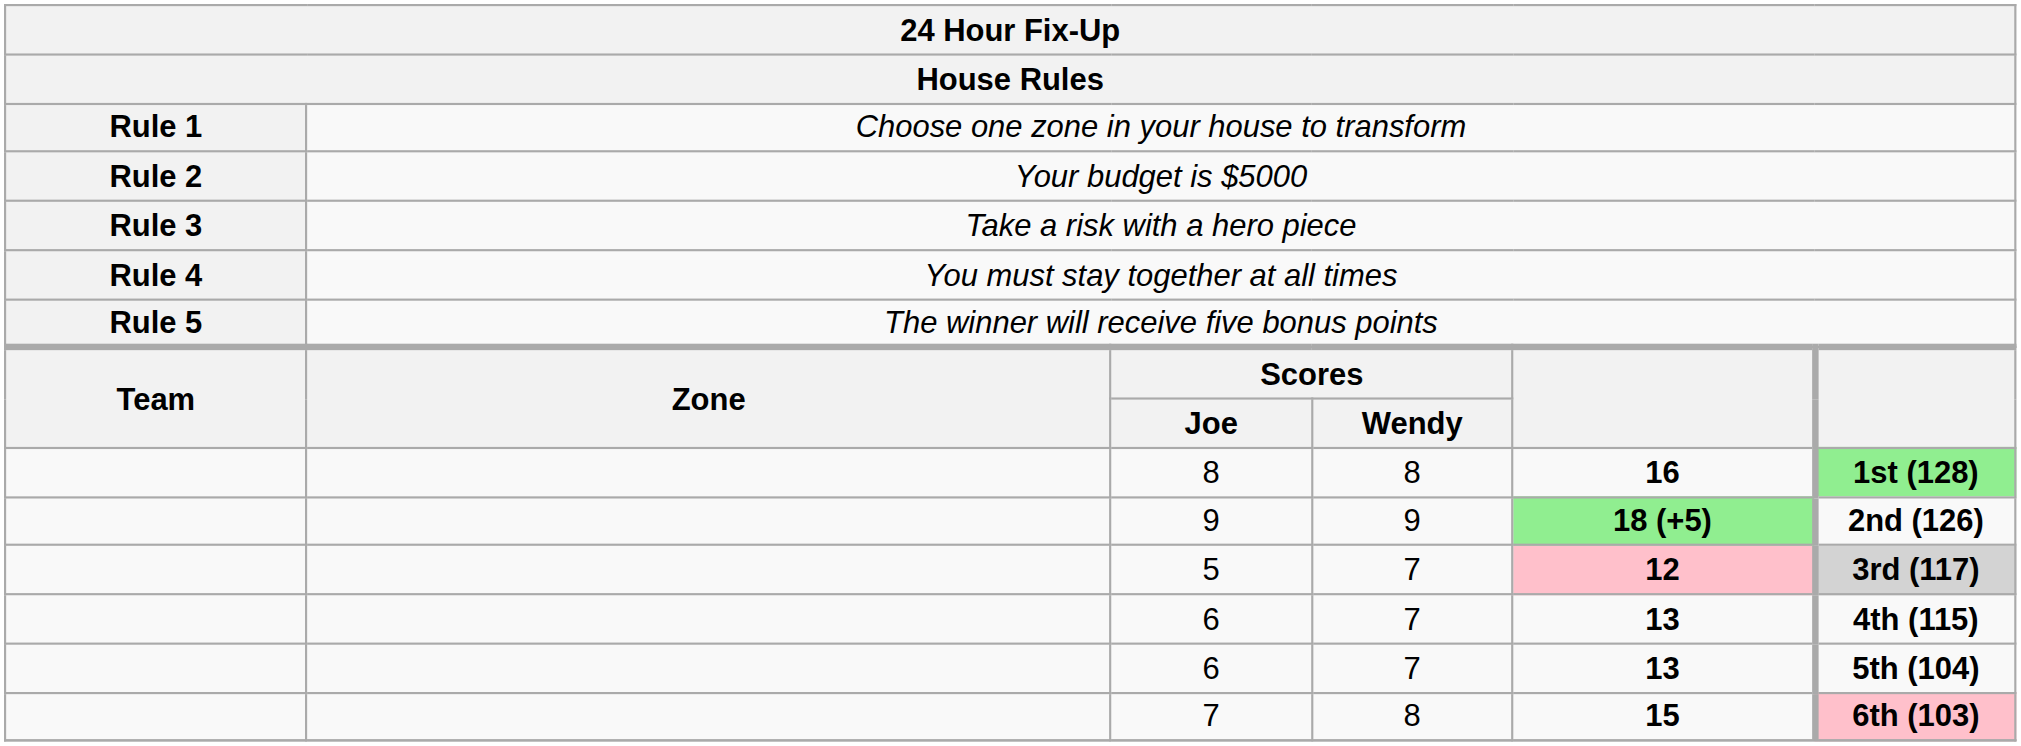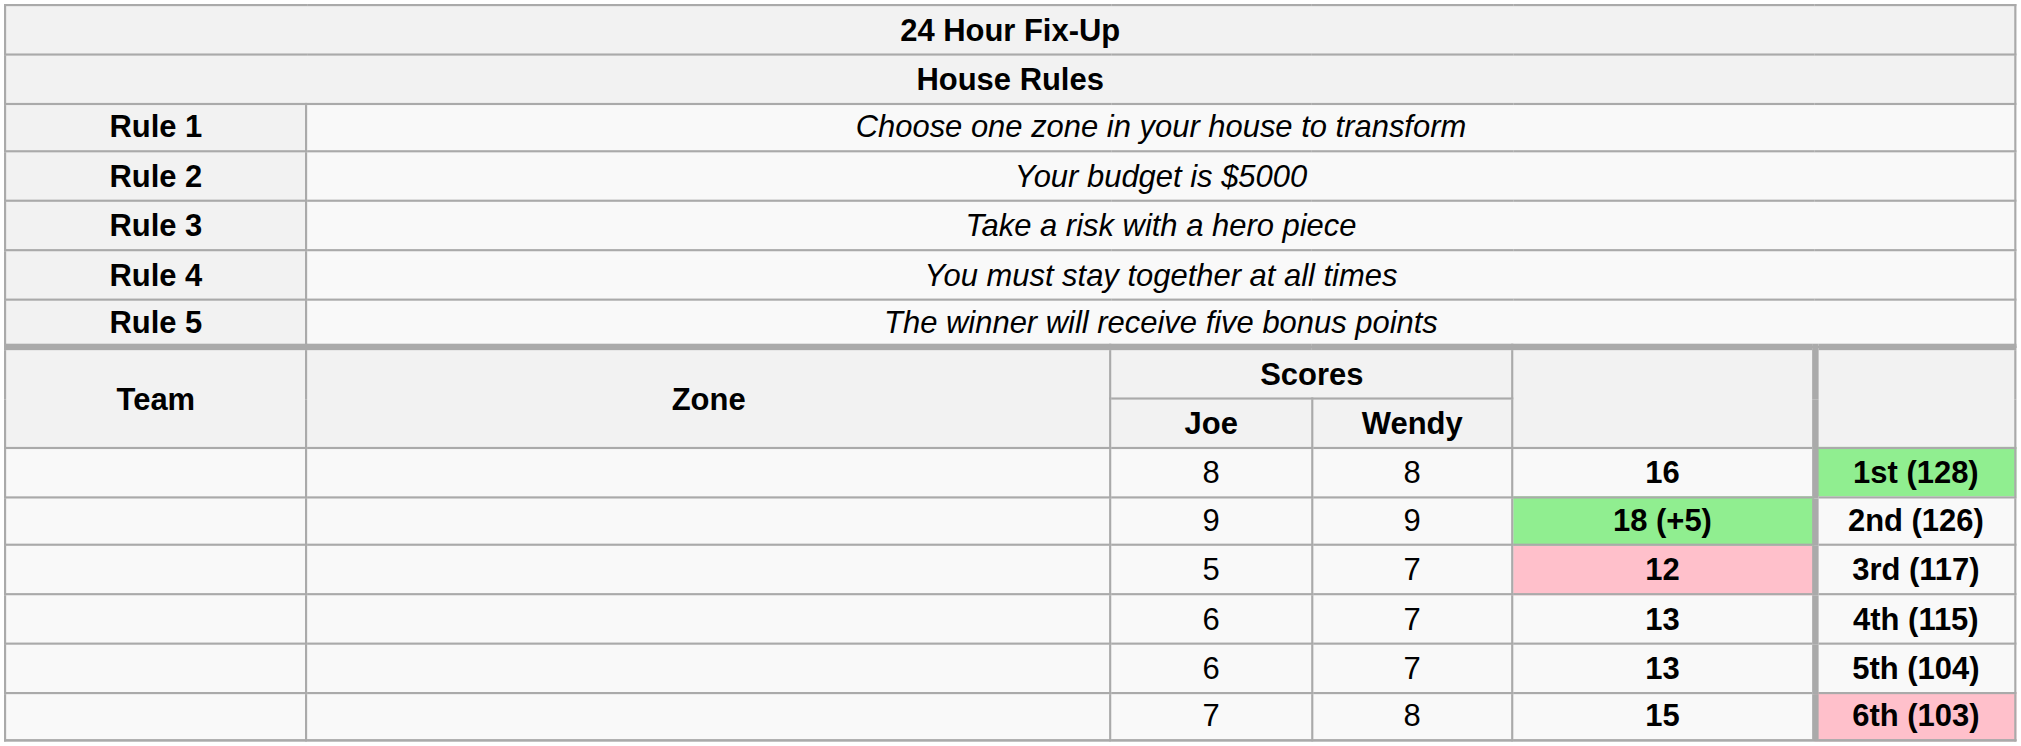(1916, 570) lightgrey background -> (1916, 570) no background
